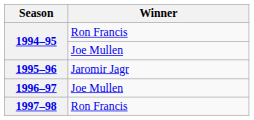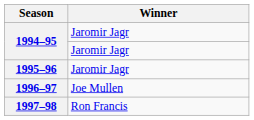(99, 32) Ron Francis -> (100, 32) Jaromir Jagr
(97, 50) Joe Mullen -> (100, 50) Jaromir Jagr
